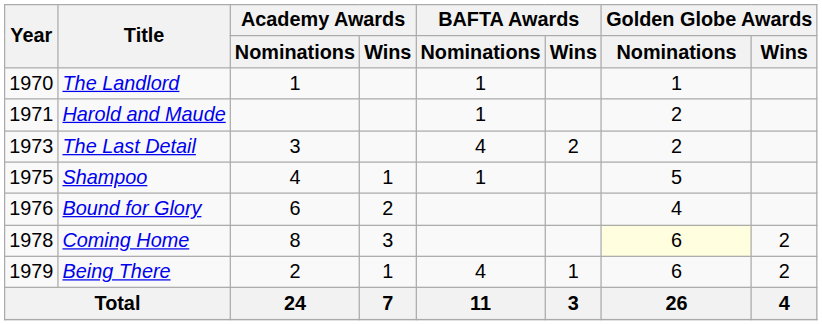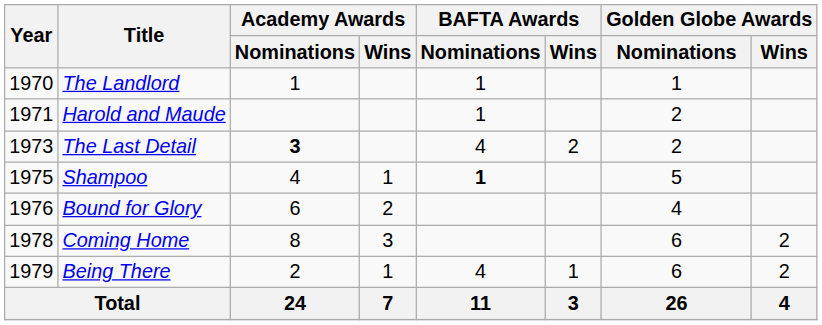(295, 146) normal -> (295, 146) bold
(481, 177) normal -> (481, 177) bold
(677, 240) lightyellow background -> (677, 240) no background
